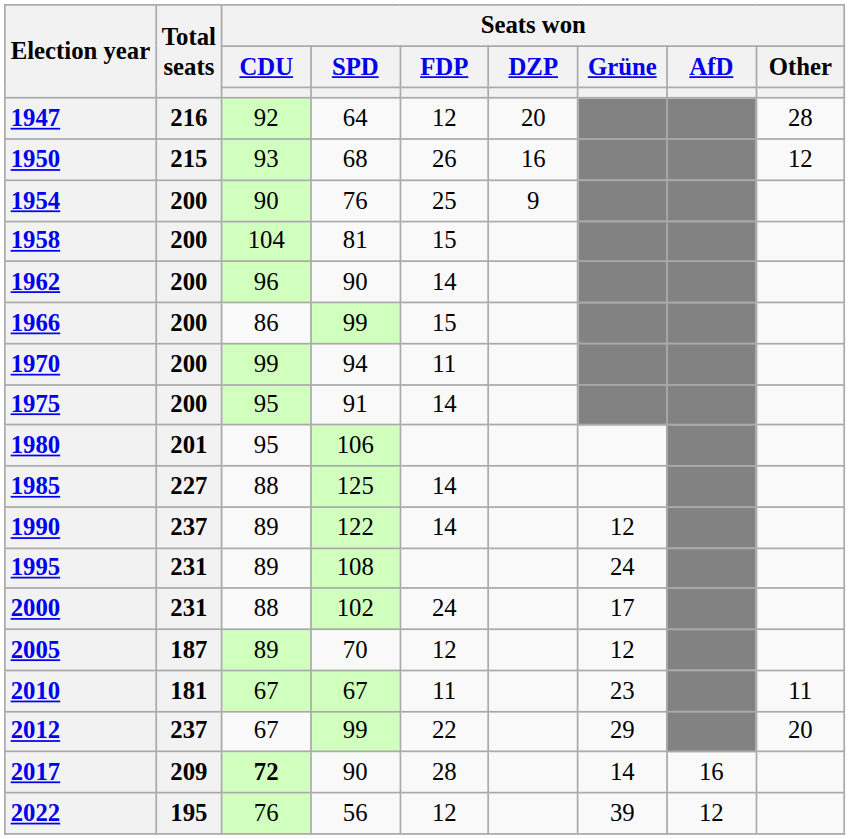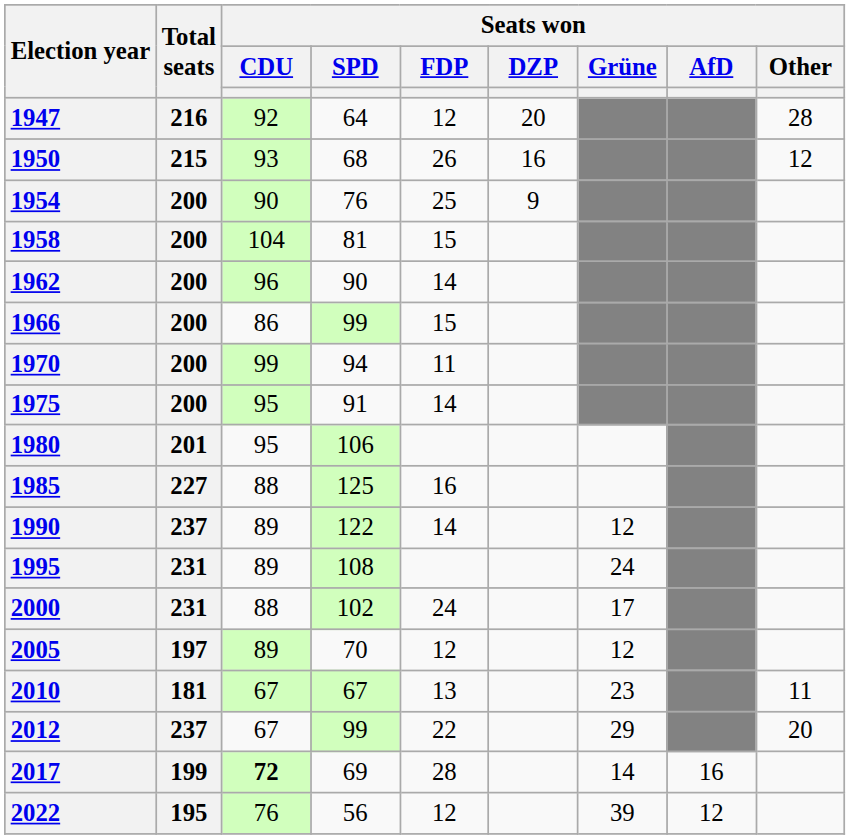(444, 486) 14 -> (444, 486) 16
(189, 649) 187 -> (189, 649) 197
(444, 690) 11 -> (444, 690) 13
(189, 772) 209 -> (189, 772) 199
(355, 772) 90 -> (355, 772) 69
